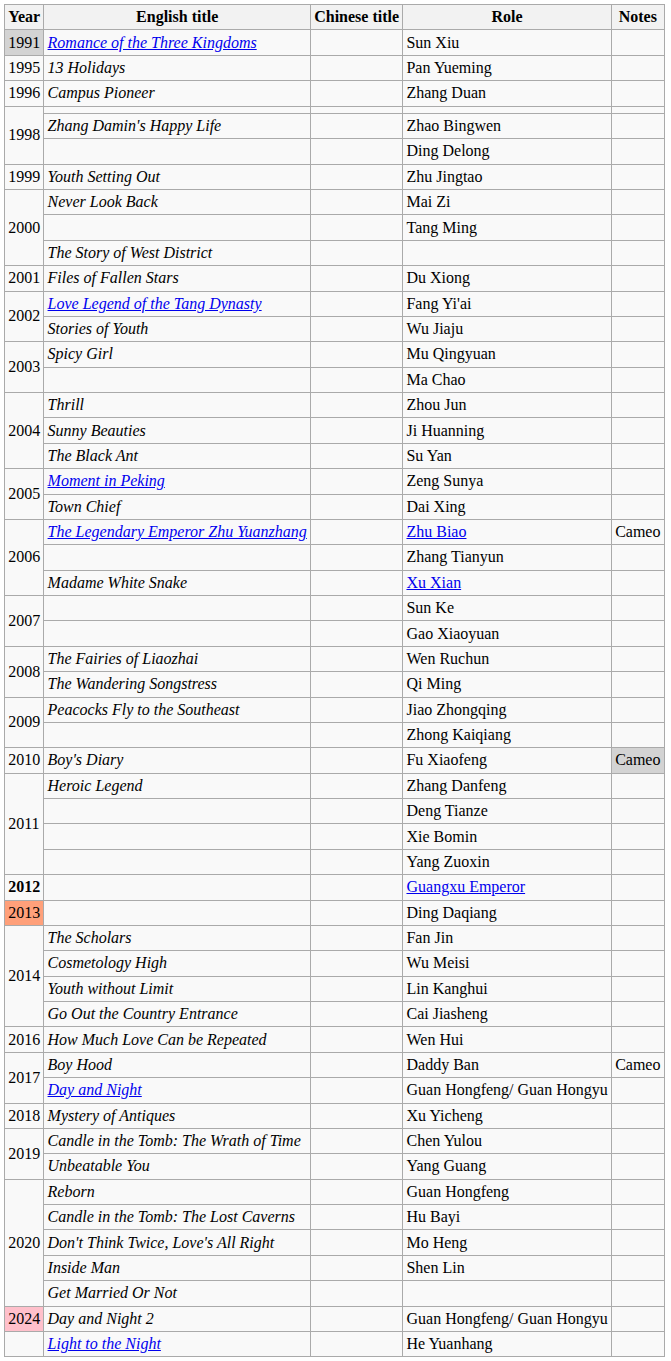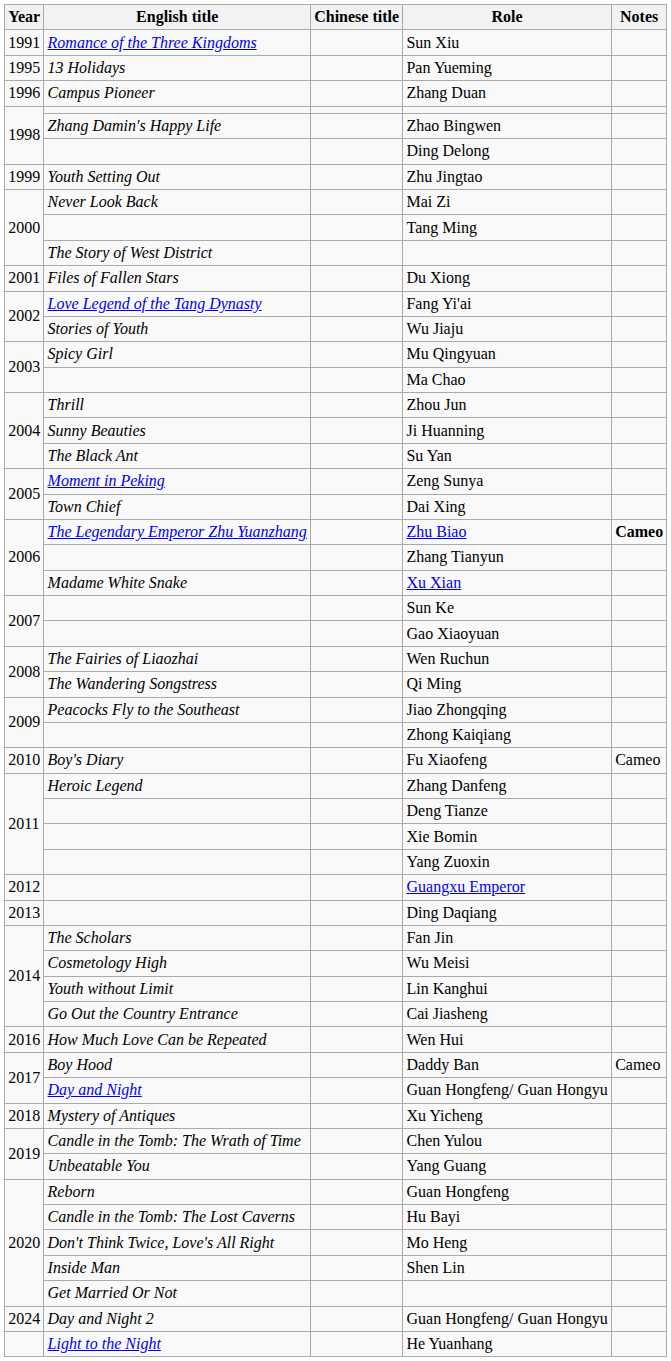(24, 42) lightgrey background -> (24, 42) no background
(638, 532) normal -> (639, 532) bold
(638, 760) lightgrey background -> (638, 760) no background
(24, 887) bold -> (24, 887) normal
(24, 912) lightsalmon background -> (24, 912) no background
(24, 1318) pink background -> (24, 1318) no background
